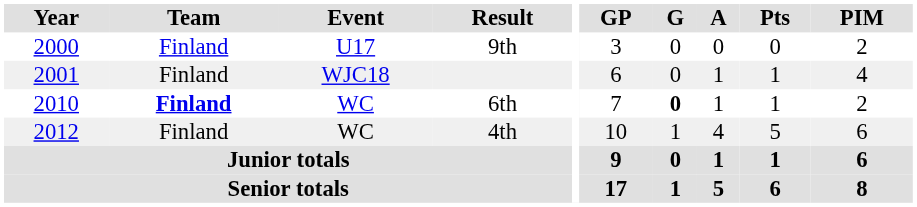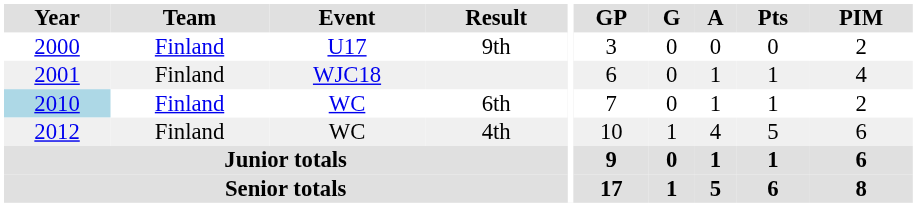(56, 103) no background -> (57, 103) lightblue background
(194, 103) bold -> (190, 103) normal
(675, 103) bold -> (672, 103) normal
